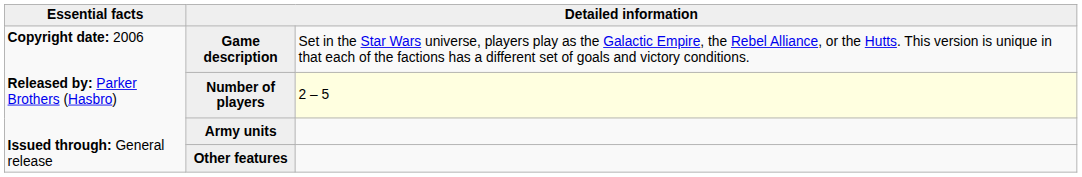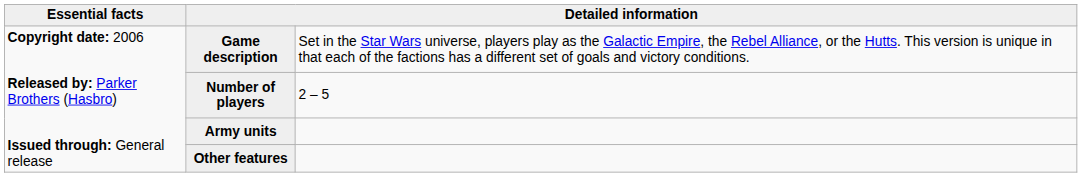(314, 95) lightyellow background -> (314, 95) no background
